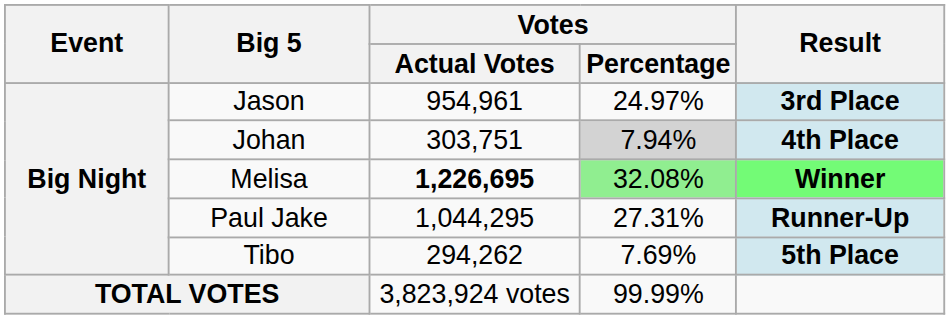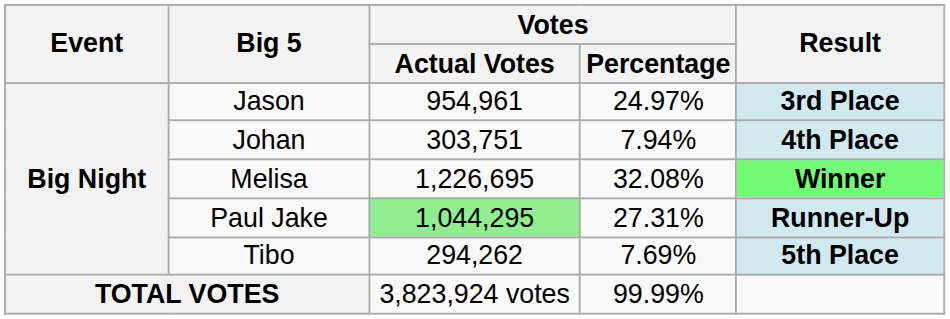(658, 140) lightgrey background -> (658, 140) no background
(475, 179) bold -> (475, 179) normal
(658, 179) lightgreen background -> (658, 179) no background
(475, 218) no background -> (475, 218) lightgreen background
